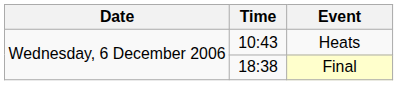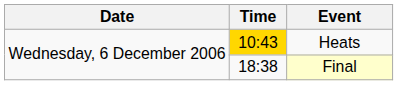(258, 42) no background -> (258, 42) gold background
